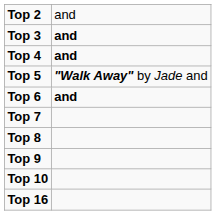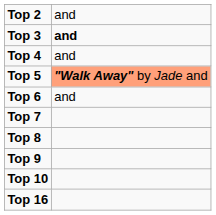(66, 55) bold -> (65, 55) normal
(131, 76) no background -> (131, 76) lightsalmon background
(66, 96) bold -> (65, 96) normal
